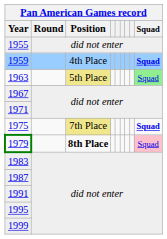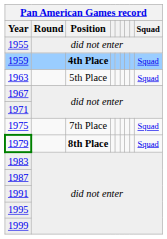(88, 61) normal -> (88, 61) bold
(148, 61) bold -> (148, 61) normal
(88, 77) khaki background -> (88, 77) no background
(148, 78) lightgreen background -> (148, 78) no background
(88, 126) khaki background -> (88, 126) no background
(148, 126) bold -> (148, 127) normal
(148, 144) pink background -> (148, 144) no background
